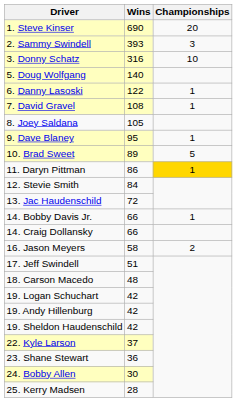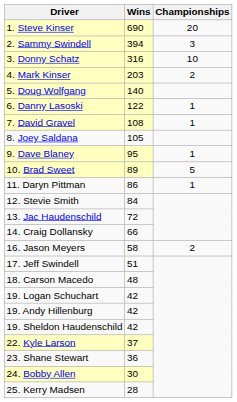(135, 43) 393 -> (135, 43) 394
+ row: (39, 75)
(192, 169) gold background -> (192, 185) no background
- row: (49, 216)
